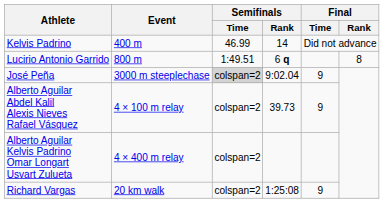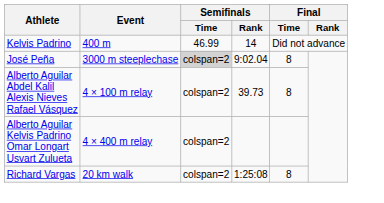- row: (58, 60)
(320, 76) 9 -> (289, 60) 8
(320, 108) 9 -> (289, 92) 8
(320, 190) 9 -> (289, 175) 8
